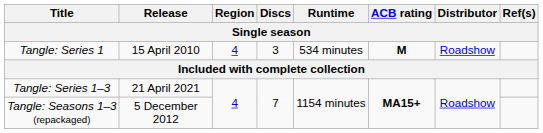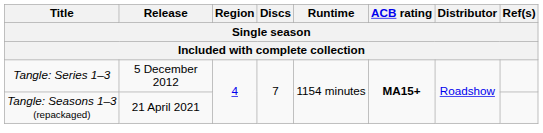- row: (62, 50)
(166, 87) 21 April 2021 -> (166, 75) 5 December 2012
(166, 112) 5 December 2012 -> (166, 107) 21 April 2021
